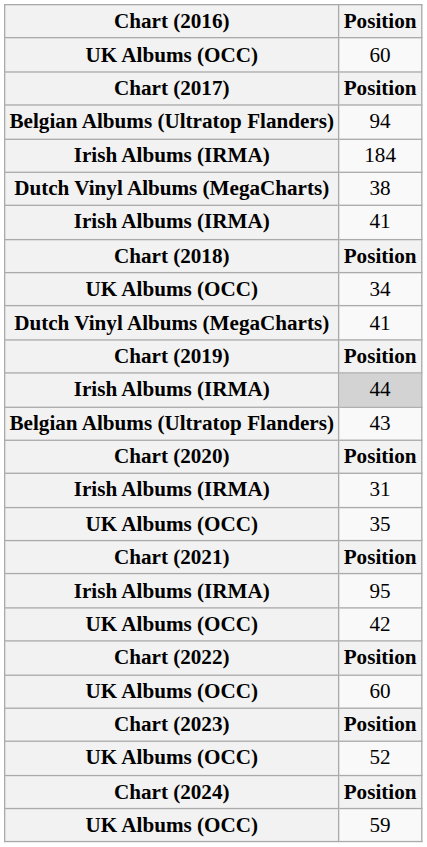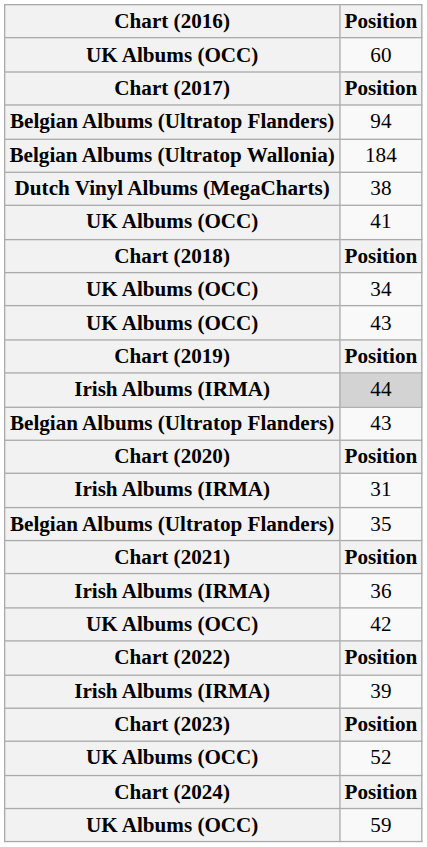(172, 155) Irish Albums (IRMA) -> (172, 155) Belgian Albums (Ultratop Wallonia)
(172, 222) Irish Albums (IRMA) -> (172, 222) UK Albums (OCC)
(172, 322) Dutch Vinyl Albums (MegaCharts) -> (172, 322) UK Albums (OCC)
(380, 322) 41 -> (381, 322) 43
(172, 523) UK Albums (OCC) -> (172, 523) Belgian Albums (Ultratop Flanders)
(380, 590) 95 -> (381, 590) 36
(172, 691) UK Albums (OCC) -> (172, 691) Irish Albums (IRMA)
(380, 691) 60 -> (381, 691) 39
